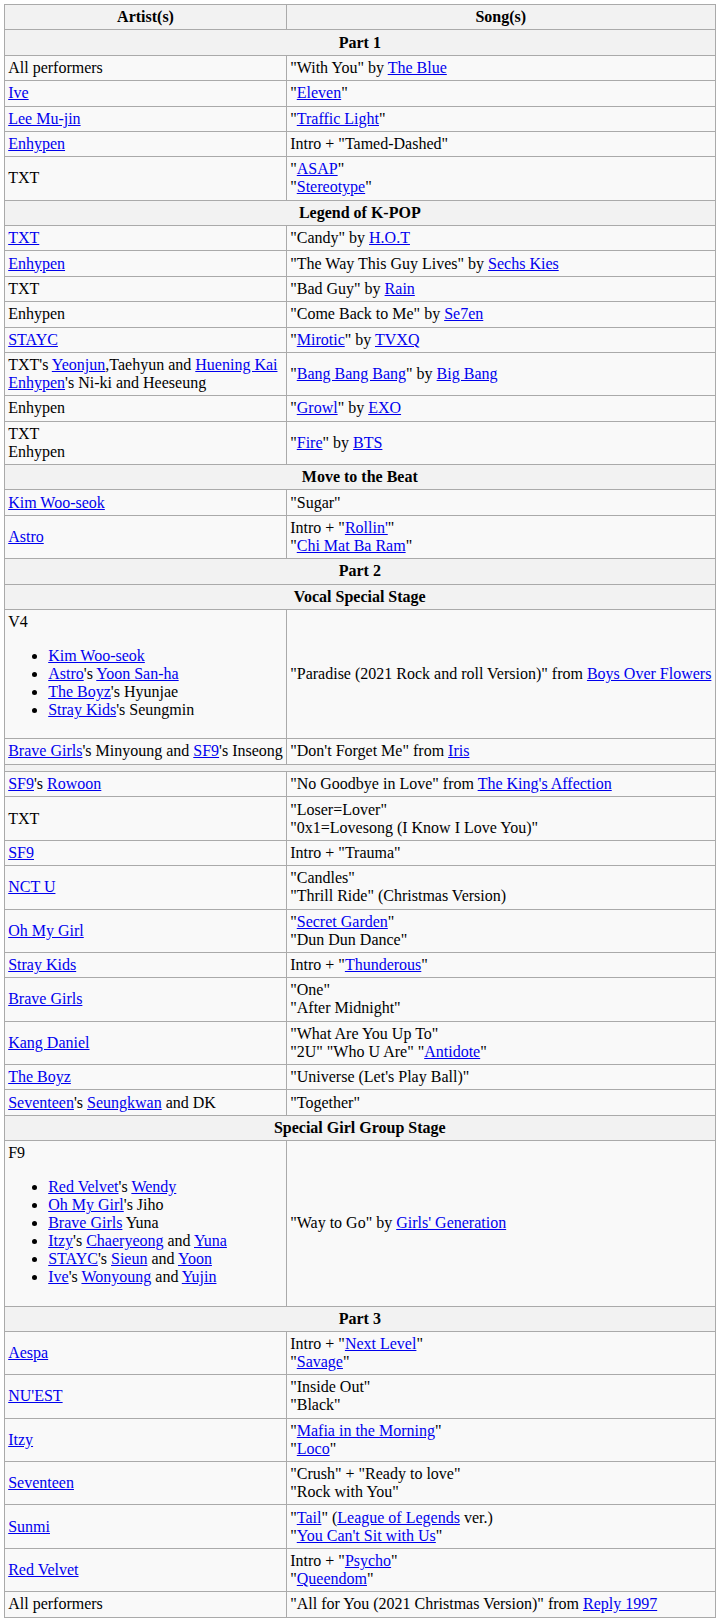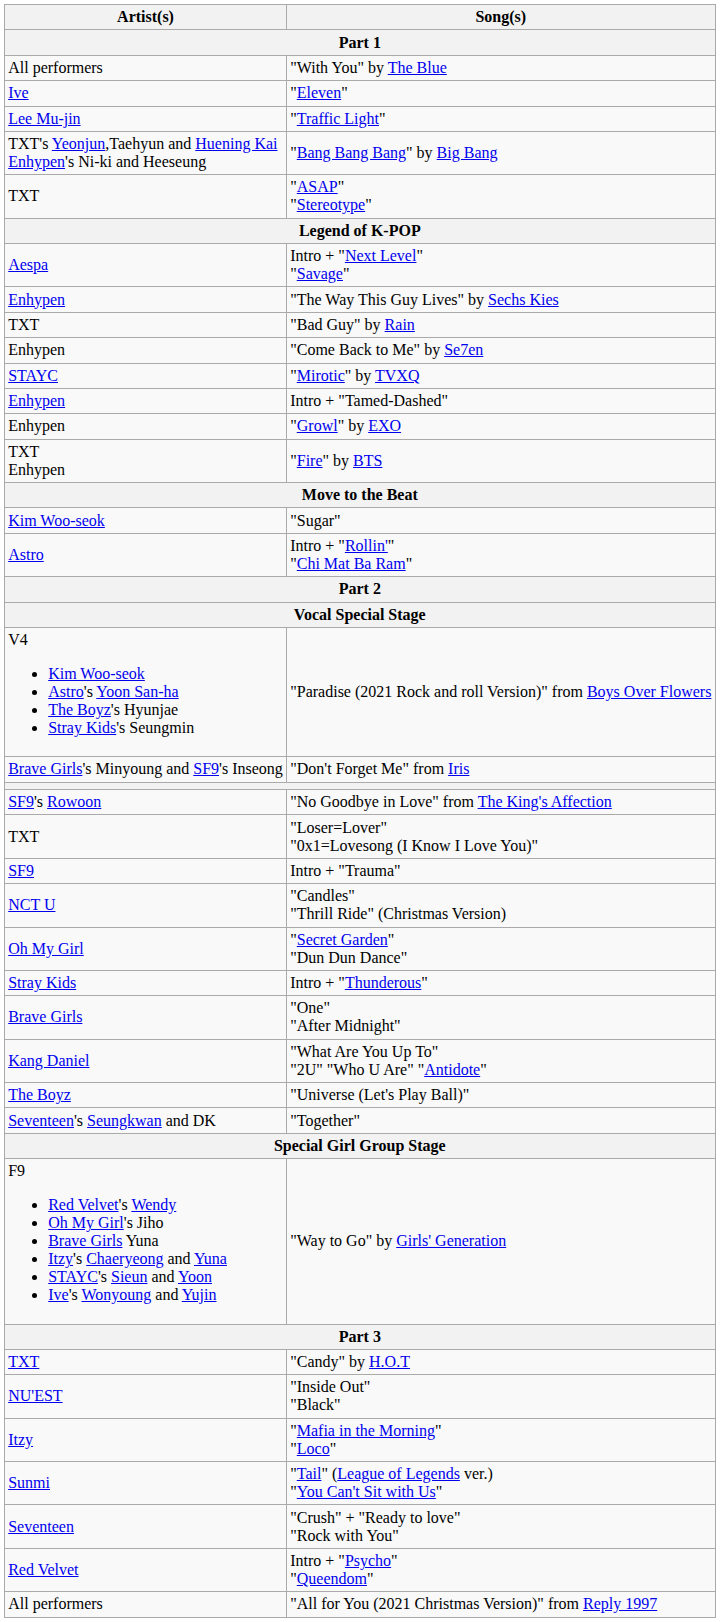rows swapped: (369, 144) <-> (394, 374)
rows swapped: (350, 238) <-> (357, 1353)
rows swapped: (391, 1526) <-> (375, 1483)
